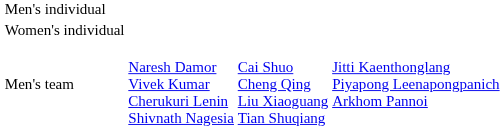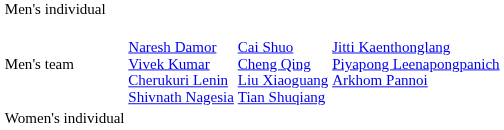rows swapped: (39, 84) <-> (65, 29)
